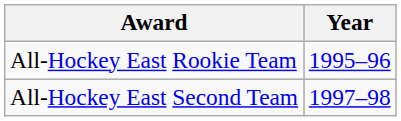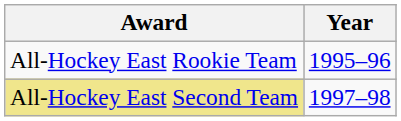(154, 97) no background -> (154, 97) khaki background
